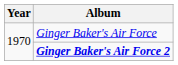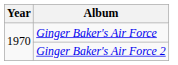(103, 51) bold -> (101, 51) normal
